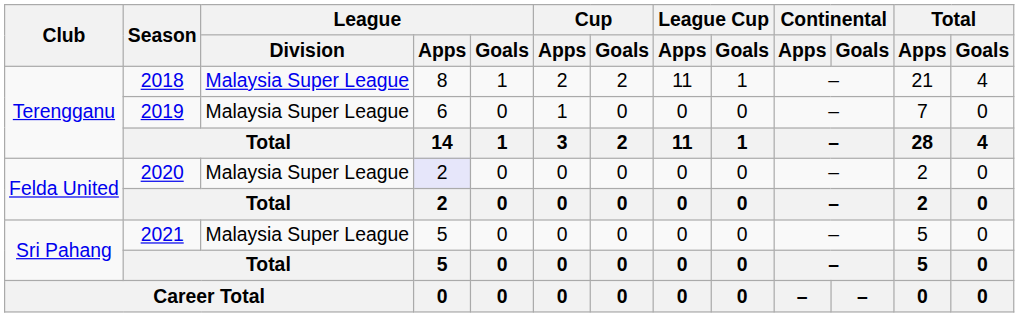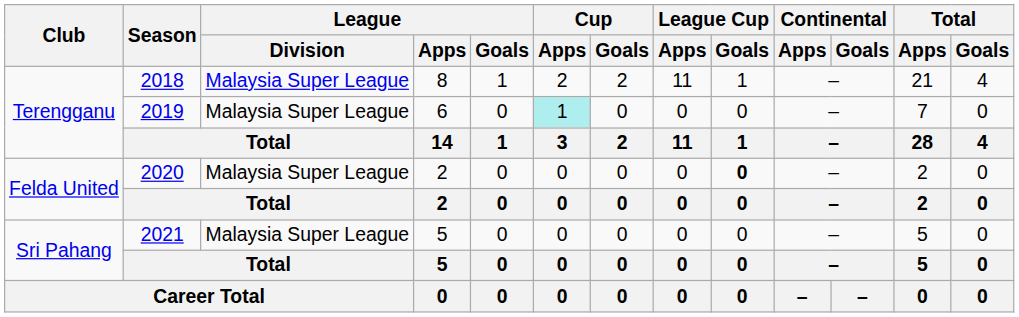(562, 111) no background -> (562, 111) paleturquoise background
(442, 173) lavender background -> (442, 173) no background
(742, 173) normal -> (742, 173) bold
